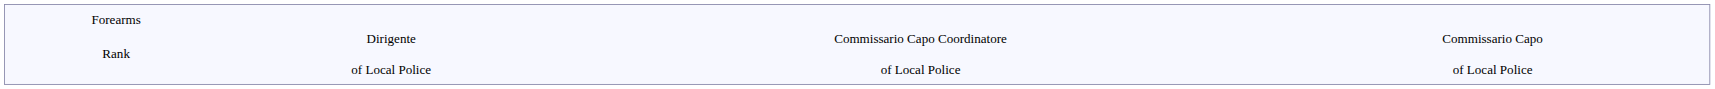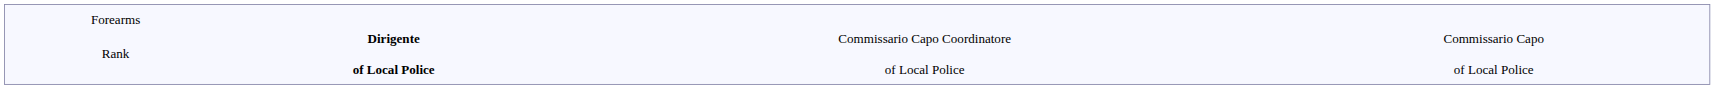(391, 53) normal -> (394, 53) bold
